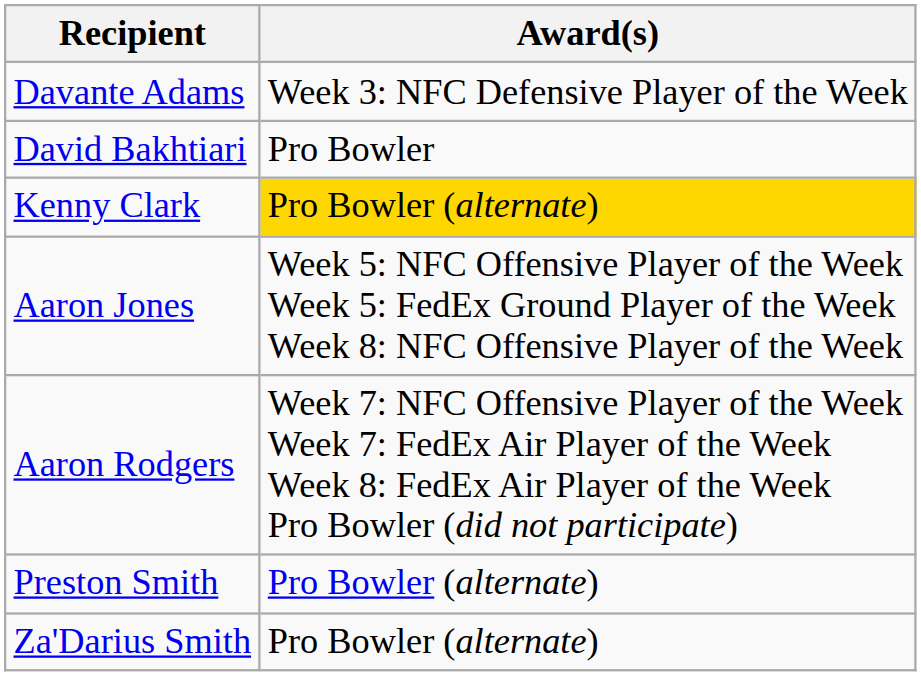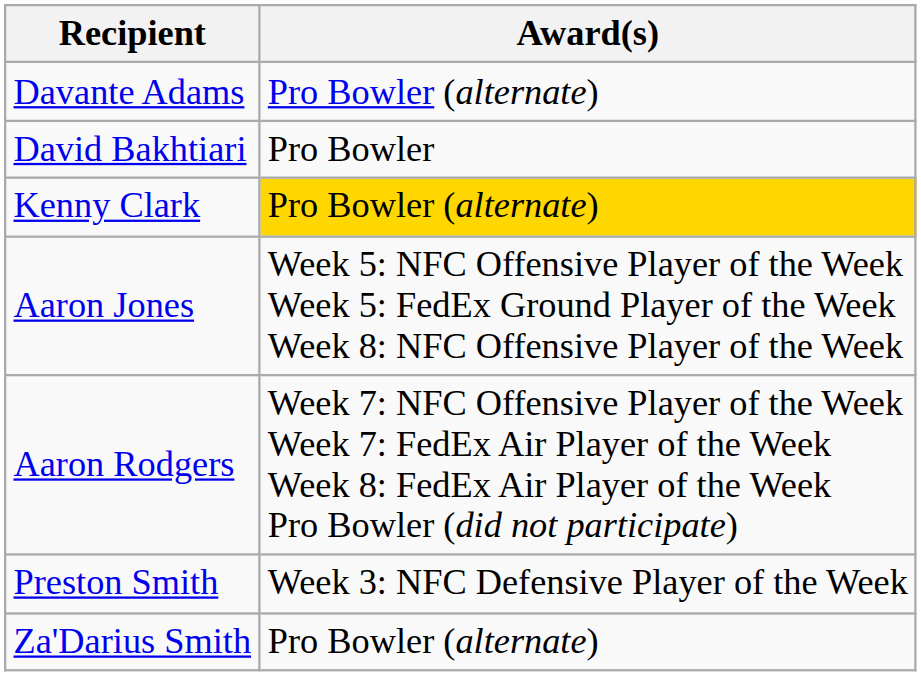(588, 90) Week 3: NFC Defensive Player of the Week -> (433, 90) Pro Bowler (alternate)
(433, 583) Pro Bowler (alternate) -> (588, 583) Week 3: NFC Defensive Player of the Week
